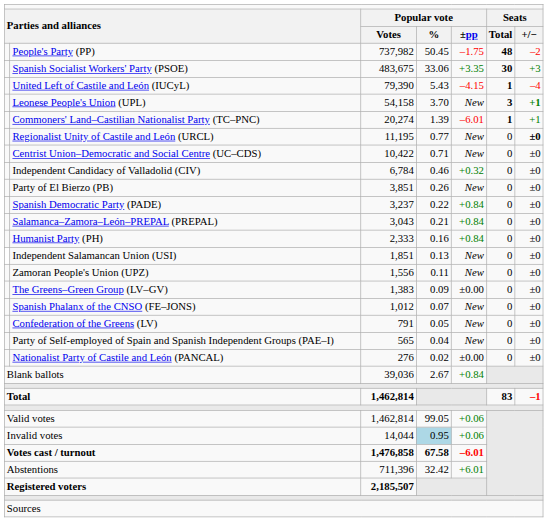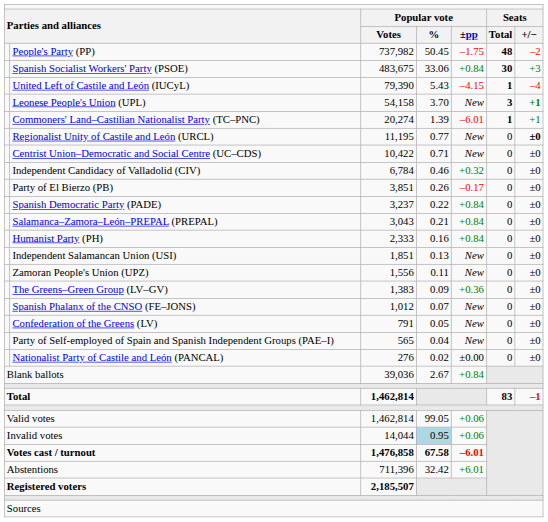(472, 68) +3.35 -> (472, 68) +0.84
(474, 187) New -> (472, 187) –0.17
(472, 289) ±0.00 -> (472, 289) +0.36
